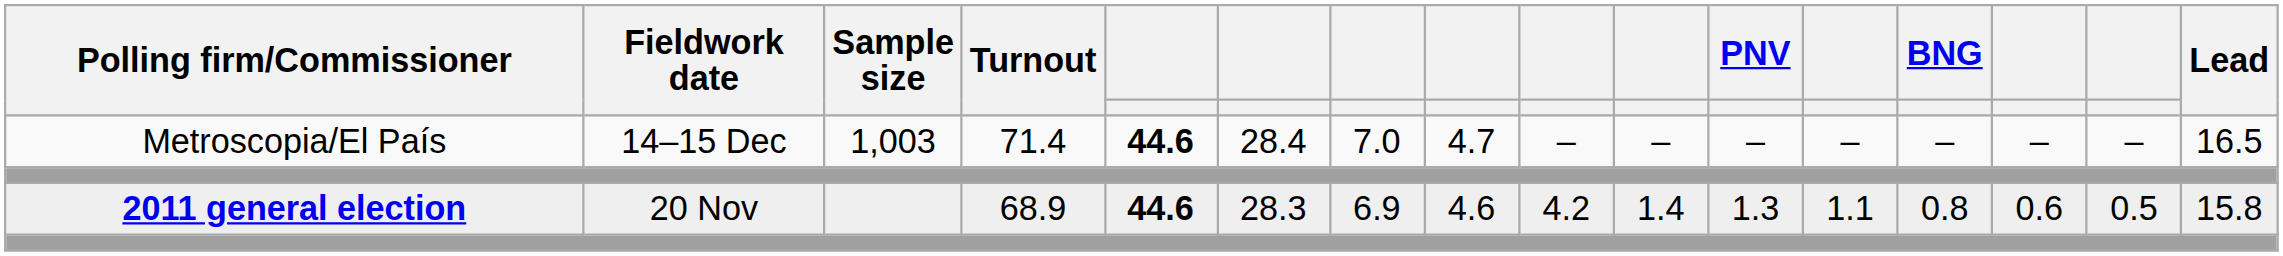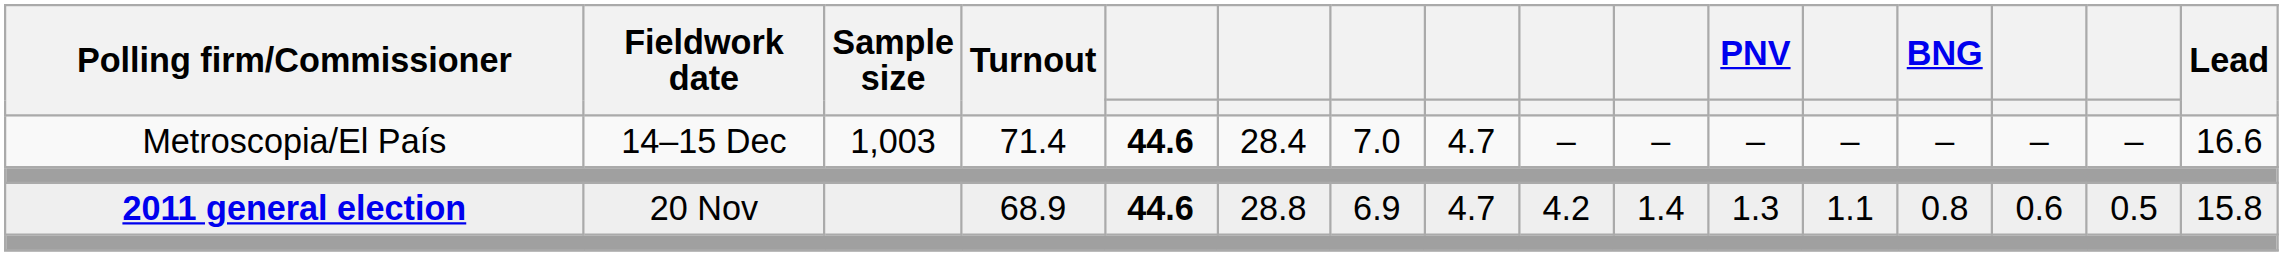(2229, 141) 16.5 -> (2229, 141) 16.6
(1273, 208) 28.3 -> (1273, 208) 28.8
(1472, 208) 4.6 -> (1472, 208) 4.7
